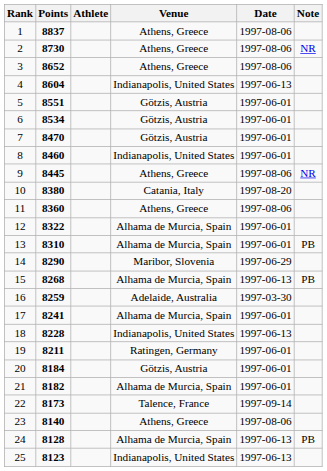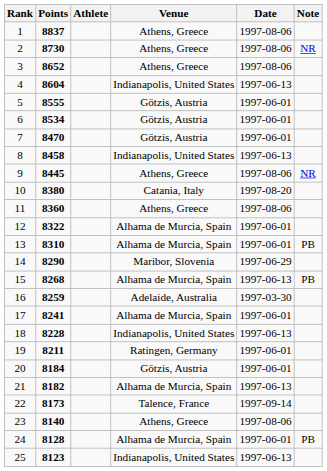(53, 102) 8551 -> (53, 102) 8555
(53, 155) 8460 -> (53, 155) 8458
(266, 155) 1997-06-01 -> (266, 155) 1997-06-13
(266, 386) 1997-06-01 -> (266, 386) 1997-06-13
(266, 439) 1997-06-13 -> (266, 439) 1997-06-01
